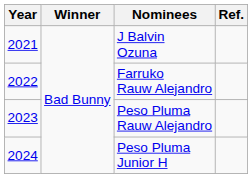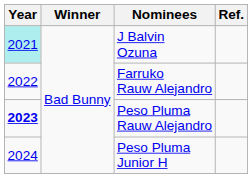(23, 44) no background -> (23, 44) paleturquoise background
(23, 118) normal -> (23, 118) bold
